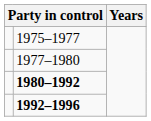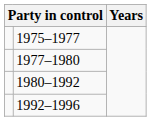(48, 82) bold -> (48, 82) normal
(48, 104) bold -> (48, 104) normal
